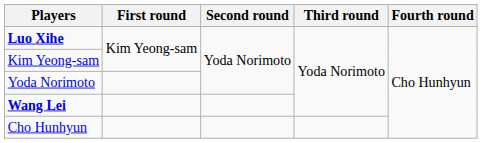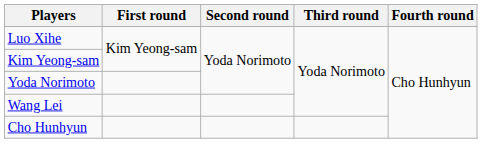(36, 37) bold -> (34, 37) normal
(37, 104) bold -> (35, 104) normal
